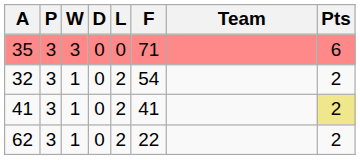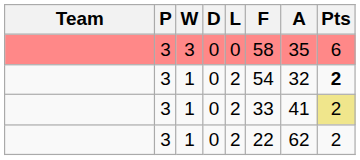columns swapped: (242, 19) <-> (23, 19)
(149, 49) 71 -> (263, 49) 58
(336, 79) normal -> (336, 79) bold
(149, 109) 41 -> (263, 109) 33
